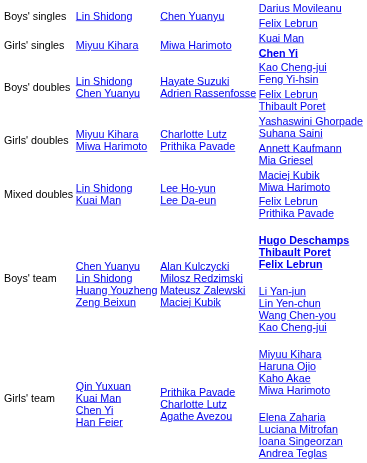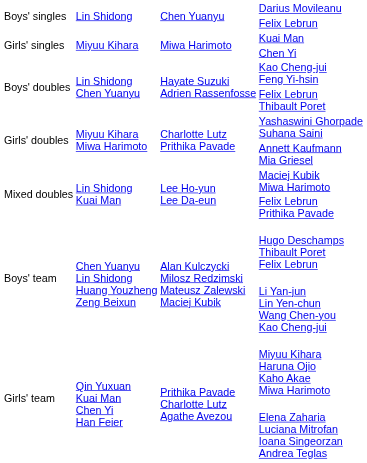(278, 53) bold -> (278, 53) normal
(304, 253) bold -> (301, 253) normal
